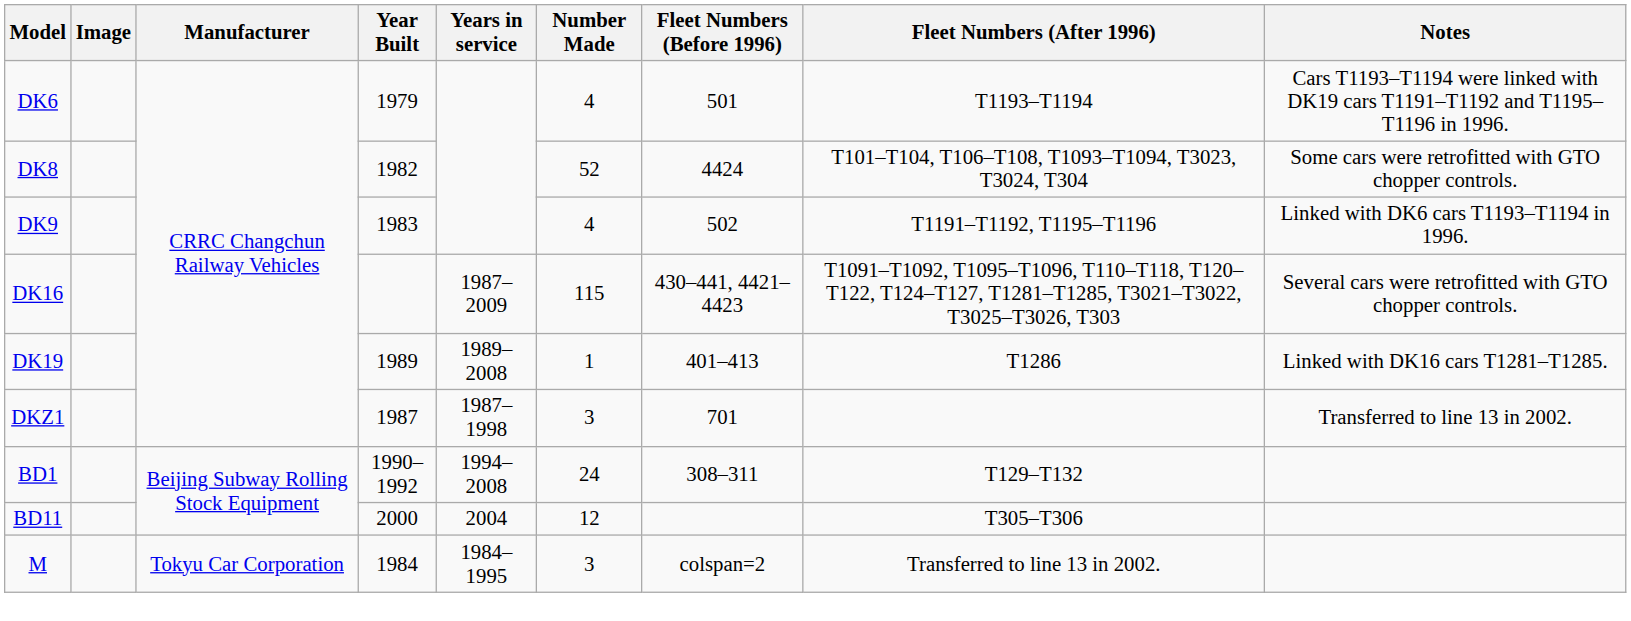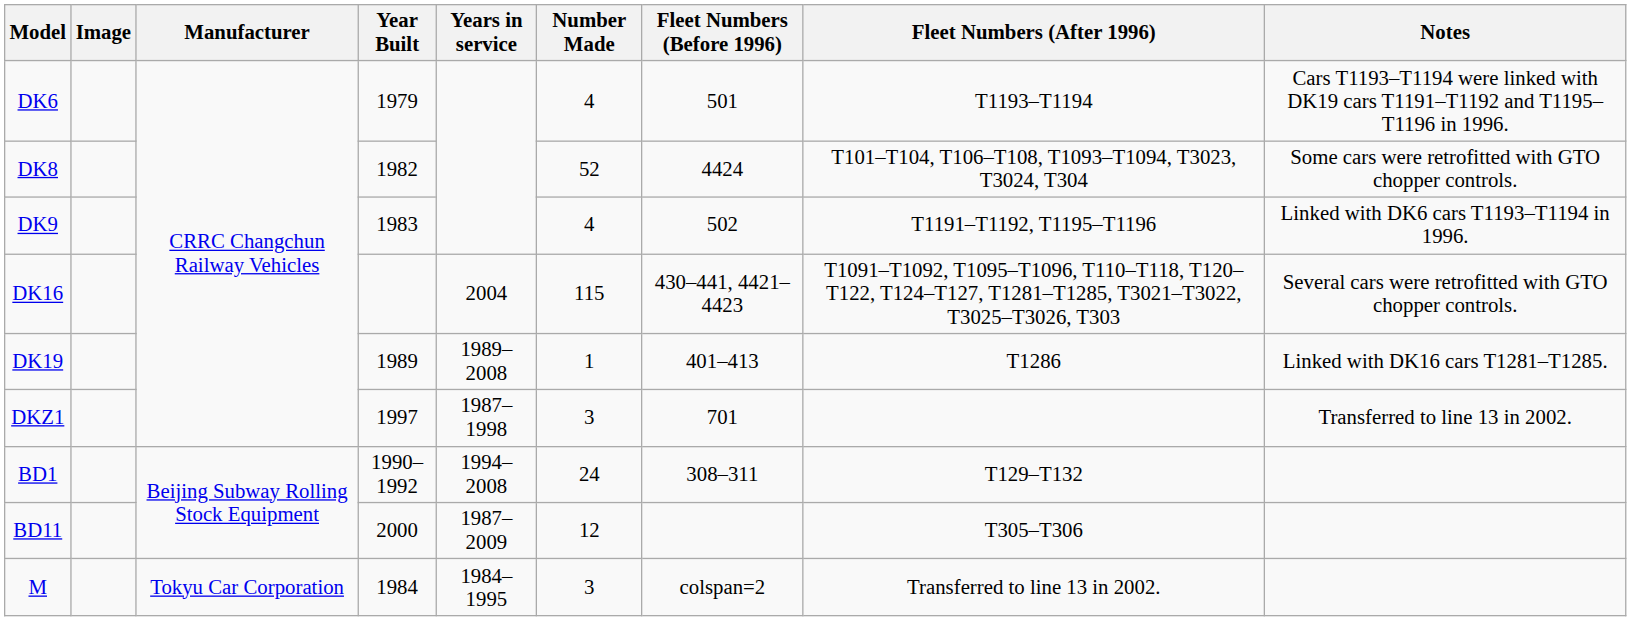(486, 293) 1987–2009 -> (486, 293) 2004
(397, 417) 1987 -> (397, 417) 1997
(486, 518) 2004 -> (486, 530) 1987–2009
